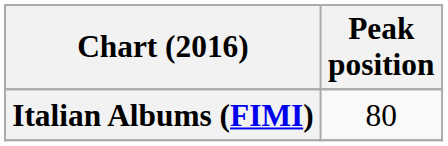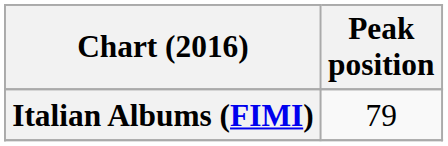(381, 114) 80 -> (381, 114) 79
